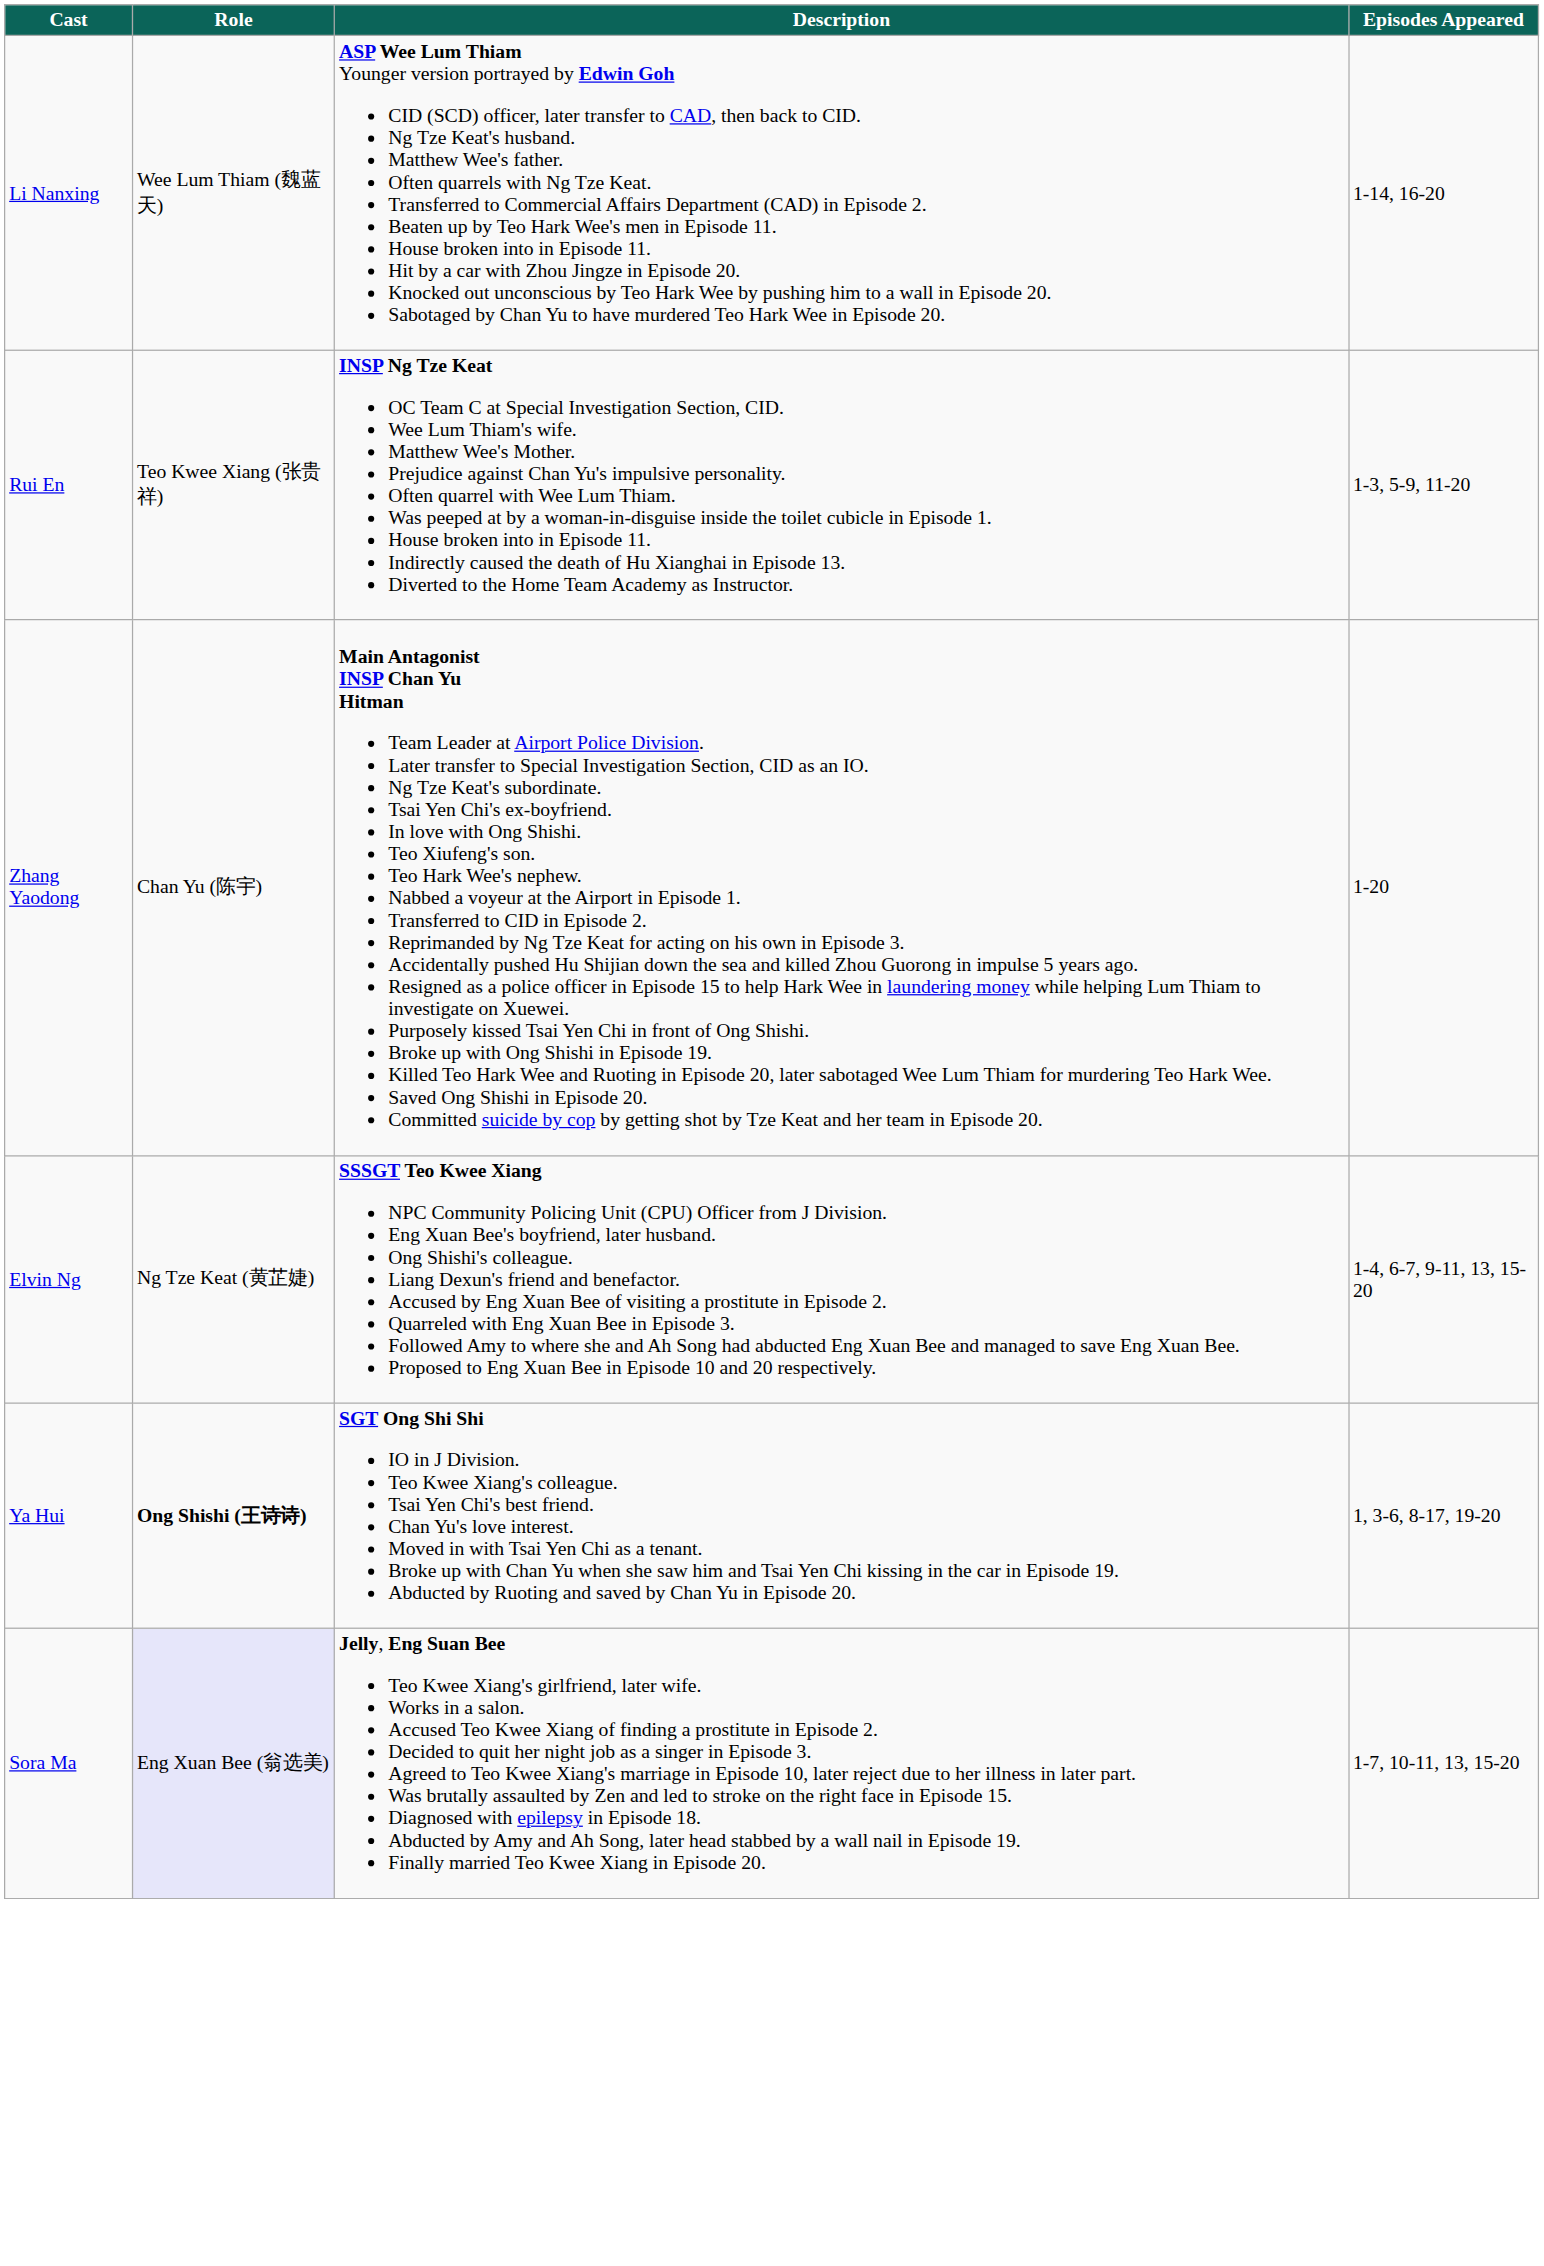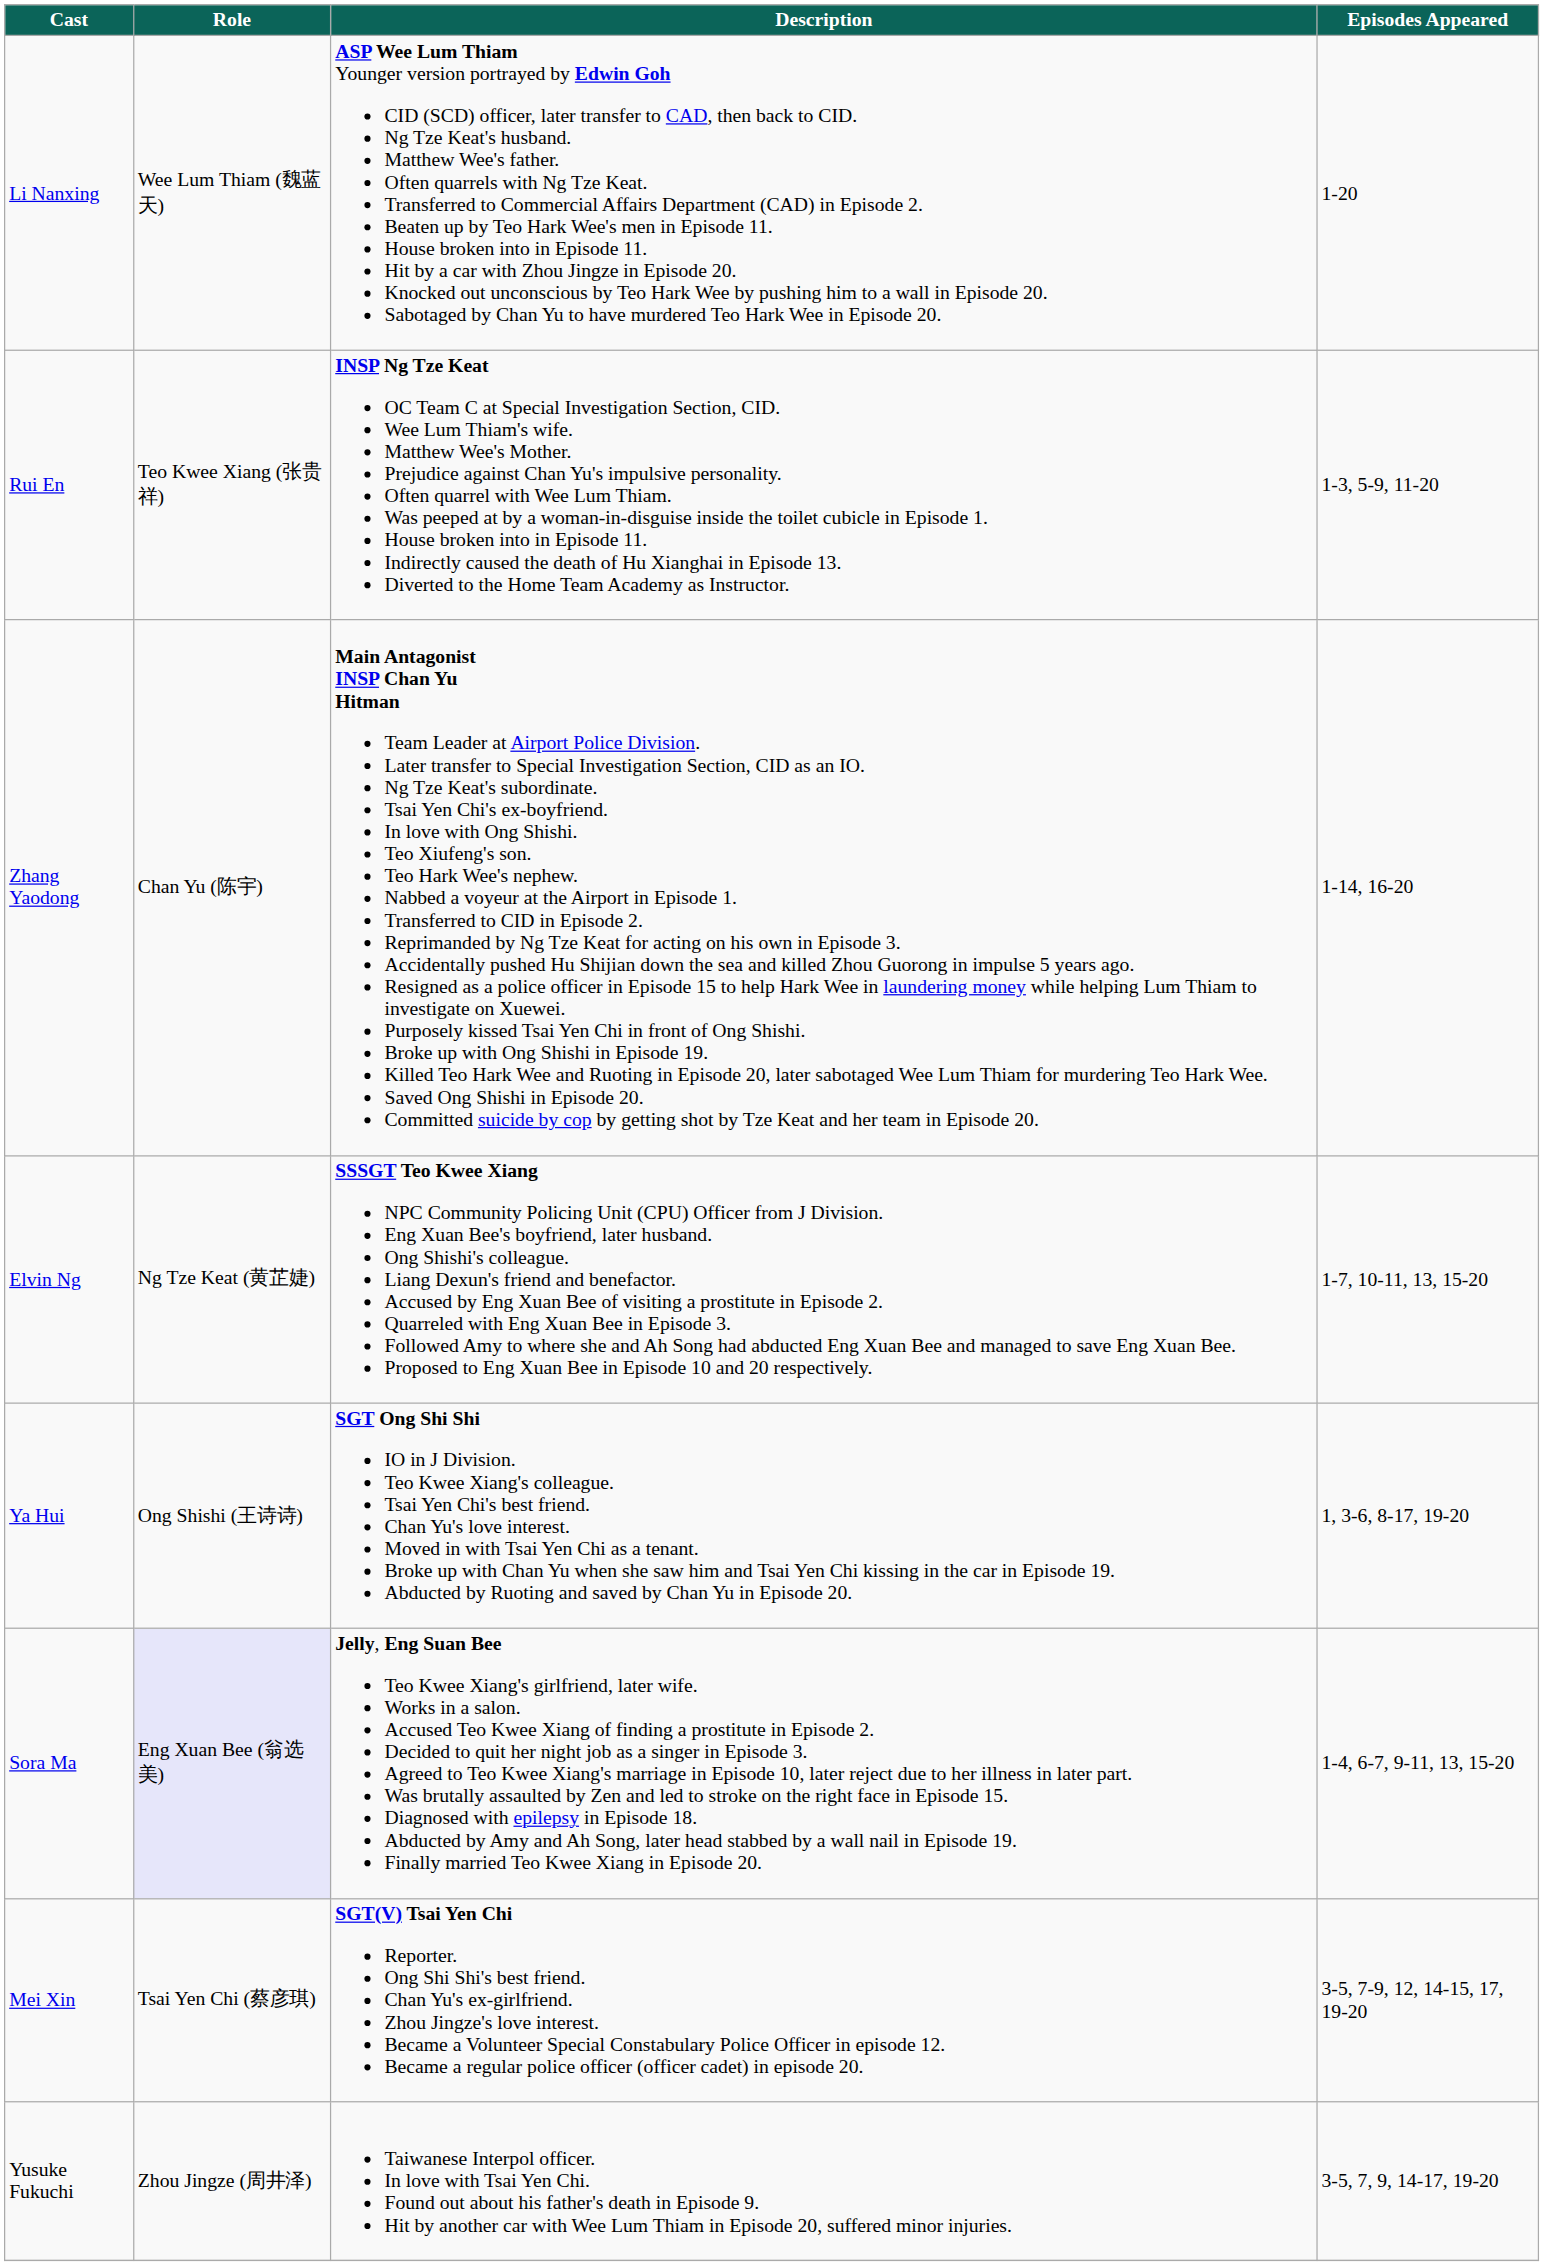(1399, 192) 1-14, 16-20 -> (1340, 192) 1-20
(1371, 887) 1-20 -> (1367, 887) 1-14, 16-20
(1439, 1279) 1-4, 6-7, 9-11, 13, 15-20 -> (1405, 1279) 1-7, 10-11, 13, 15-20
(222, 1515) bold -> (220, 1515) normal
(1436, 1763) 1-7, 10-11, 13, 15-20 -> (1418, 1763) 1-4, 6-7, 9-11, 13, 15-20
+ row: (42, 1999)
+ row: (41, 2181)
